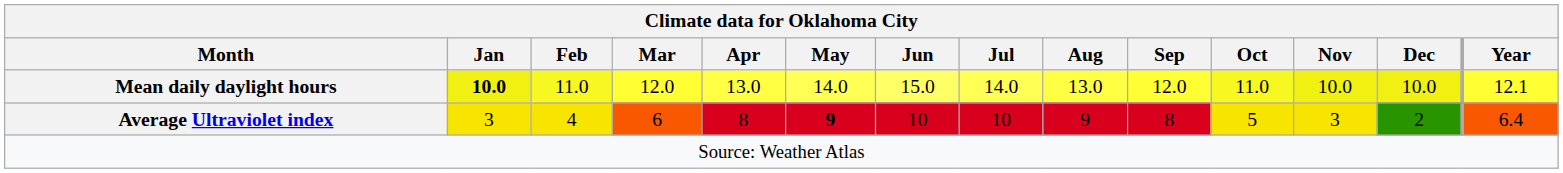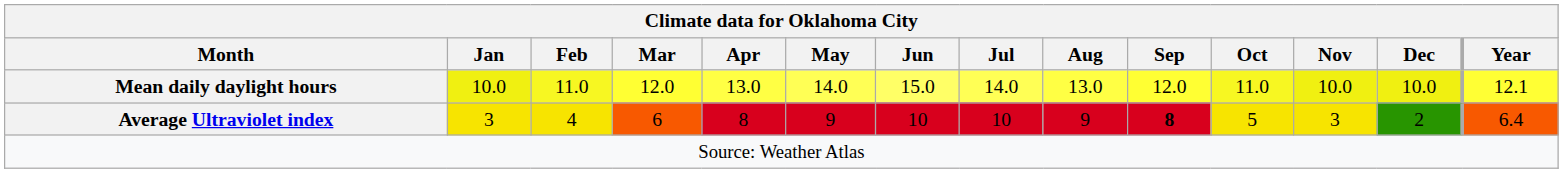(489, 86) bold -> (489, 86) normal
(831, 119) bold -> (831, 119) normal
(1169, 119) normal -> (1169, 119) bold
